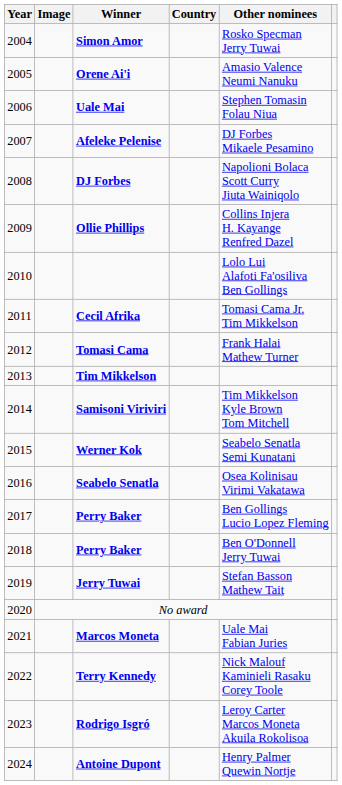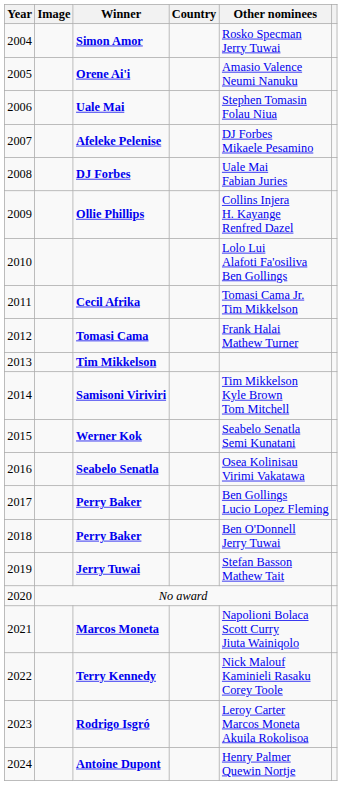(265, 181) Napolioni Bolaca Scott Curry Jiuta Wainiqolo -> (255, 174) Uale Mai Fabian Juries
(255, 636) Uale Mai Fabian Juries -> (265, 629) Napolioni Bolaca Scott Curry Jiuta Wainiqolo
